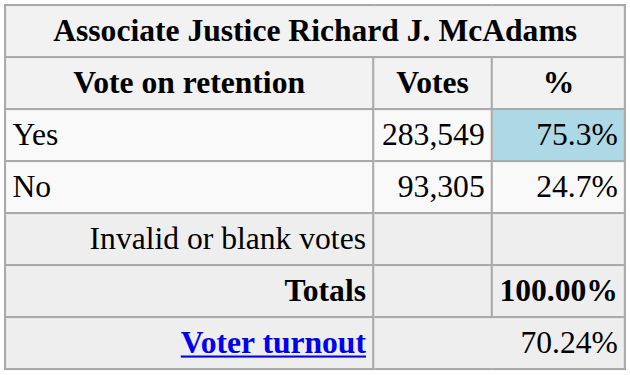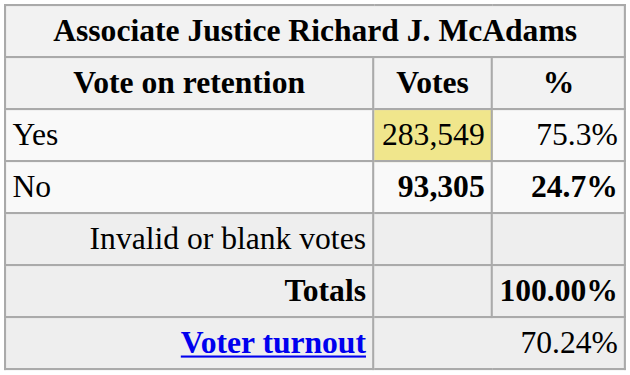(433, 135) no background -> (433, 135) khaki background
(577, 135) lightblue background -> (577, 135) no background
(441, 187) normal -> (441, 187) bold
(577, 187) normal -> (574, 187) bold
